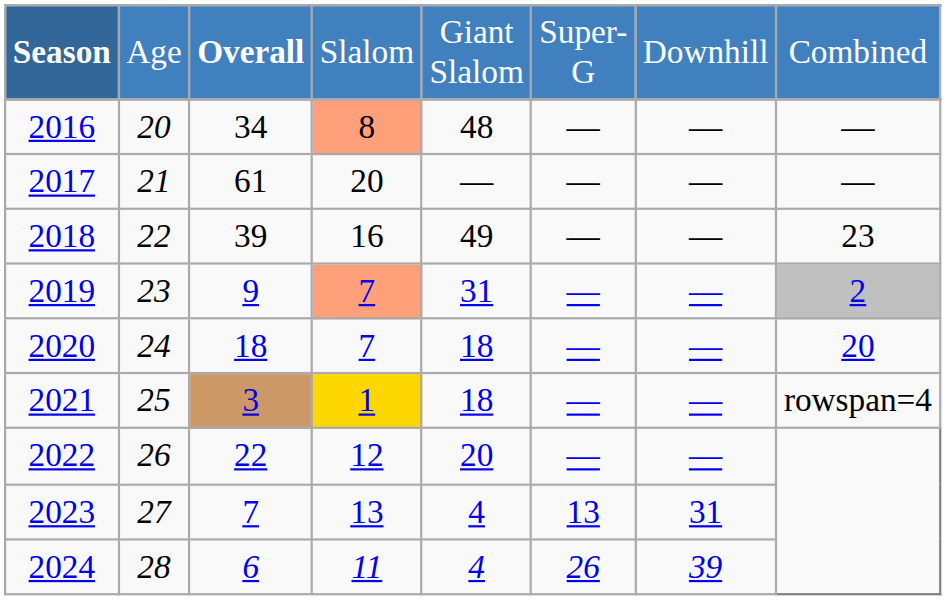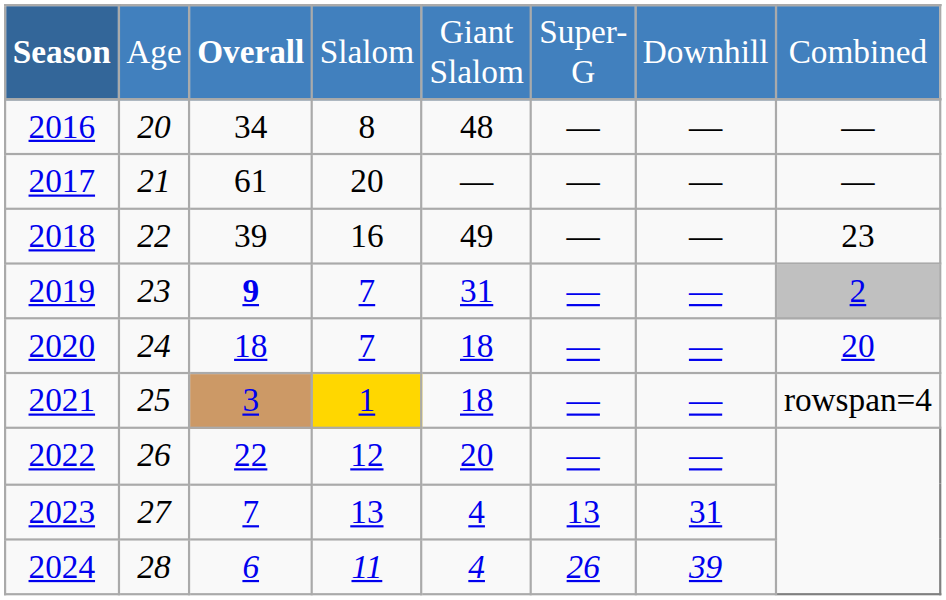(367, 126) lightsalmon background -> (367, 126) no background
(251, 291) normal -> (251, 291) bold
(367, 291) lightsalmon background -> (367, 291) no background
